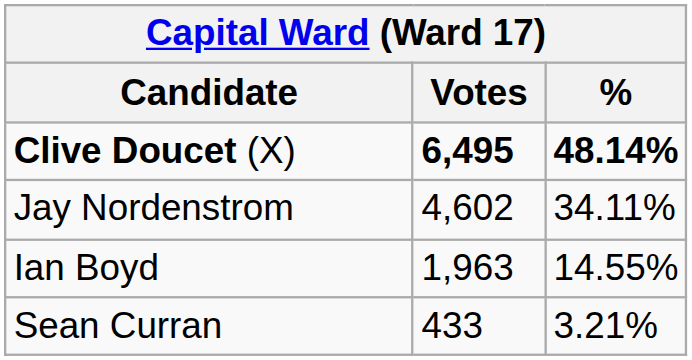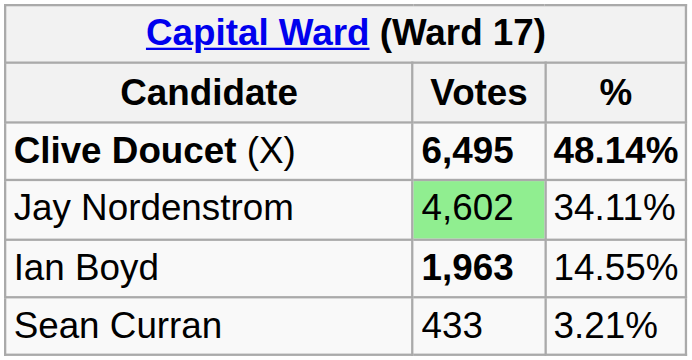(468, 208) no background -> (468, 208) lightgreen background
(468, 267) normal -> (468, 267) bold
